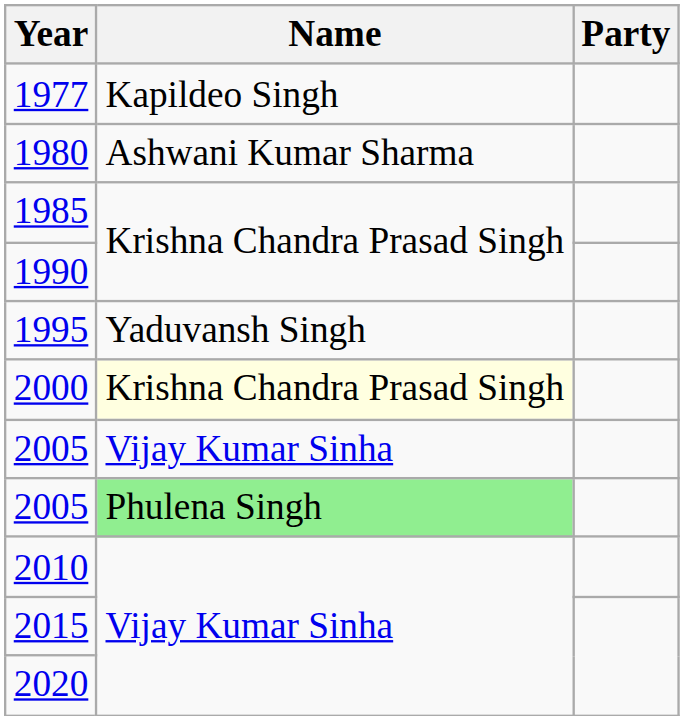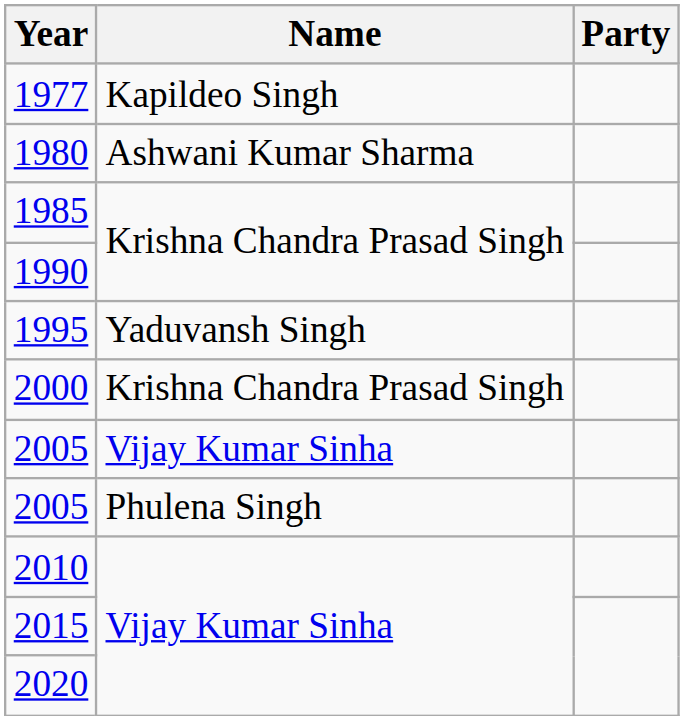(335, 388) lightyellow background -> (335, 388) no background
(214, 507) lightgreen background -> (214, 507) no background
